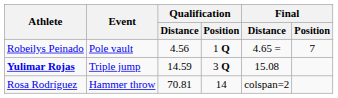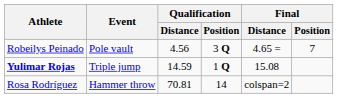(221, 49) 1 Q -> (221, 49) 3 Q
(221, 67) 3 Q -> (221, 67) 1 Q
